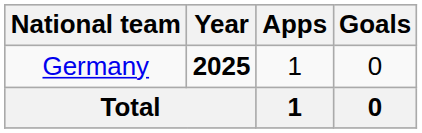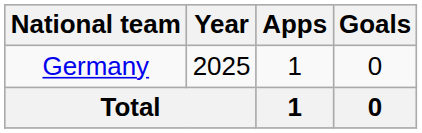(222, 66) bold -> (222, 66) normal
